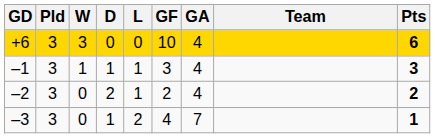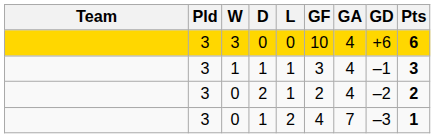columns swapped: (305, 17) <-> (20, 17)
